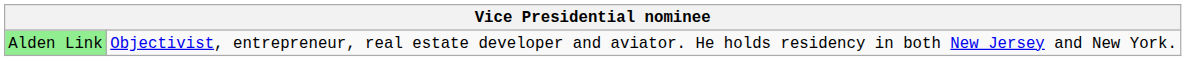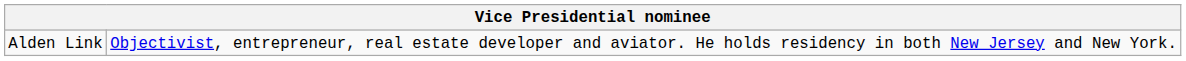(56, 43) lightgreen background -> (56, 43) no background
